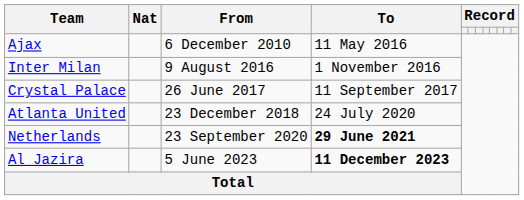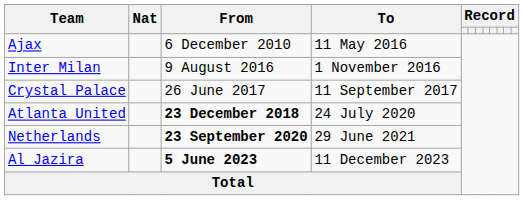(232, 114) normal -> (232, 114) bold
(236, 137) normal -> (236, 137) bold
(365, 137) bold -> (365, 137) normal
(211, 160) normal -> (211, 160) bold
(382, 160) bold -> (382, 160) normal
